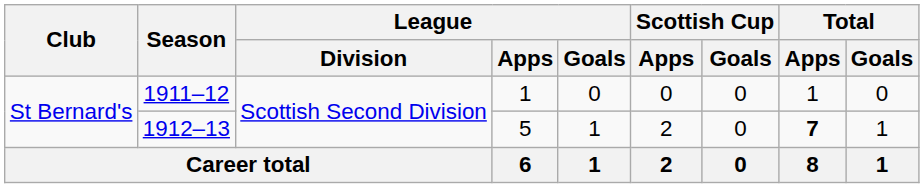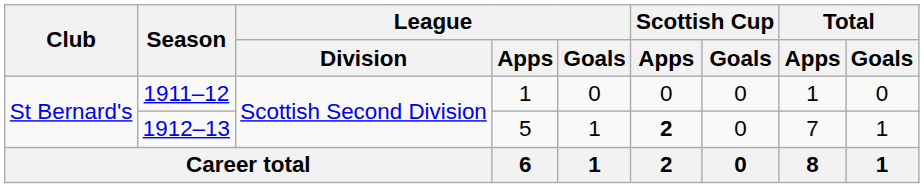(666, 128) normal -> (666, 128) bold
(813, 128) bold -> (813, 128) normal
